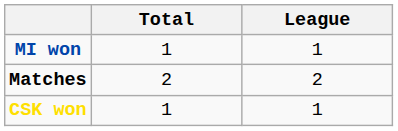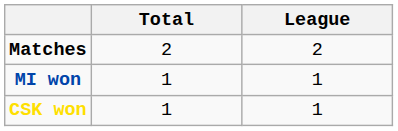rows swapped: (48, 80) <-> (48, 50)
